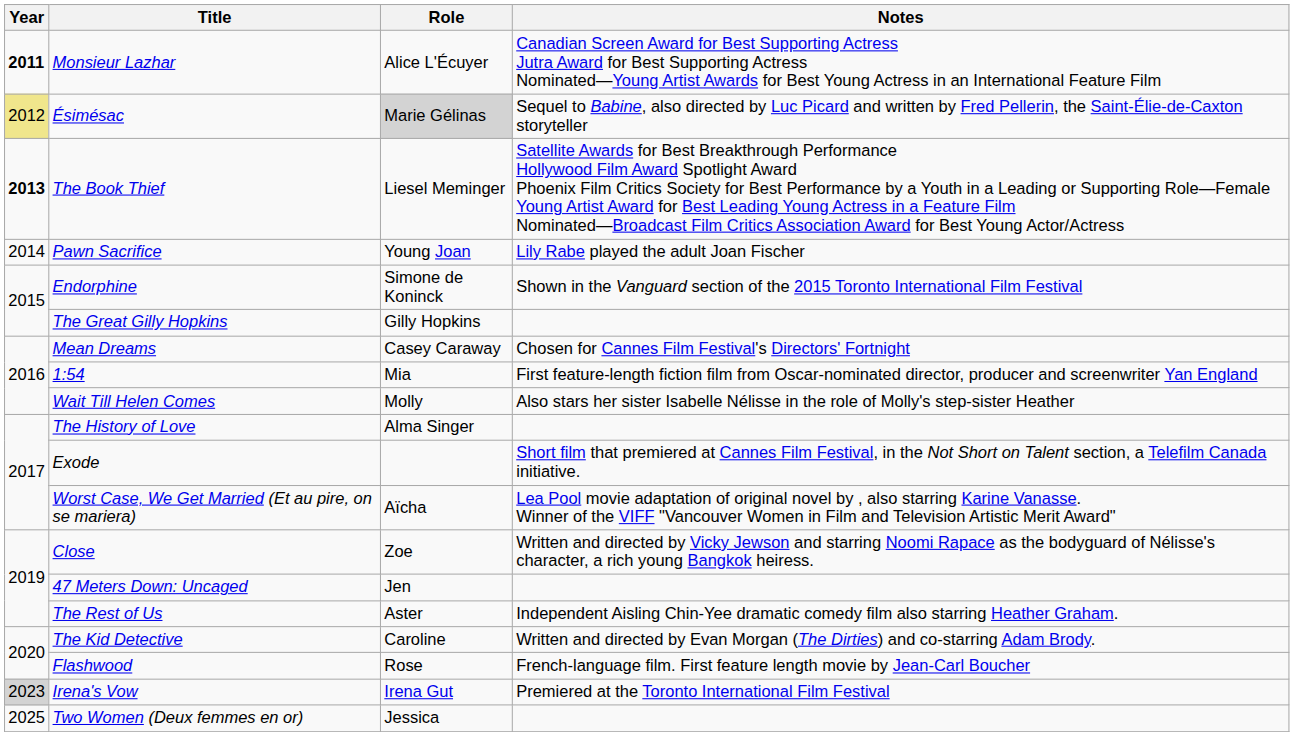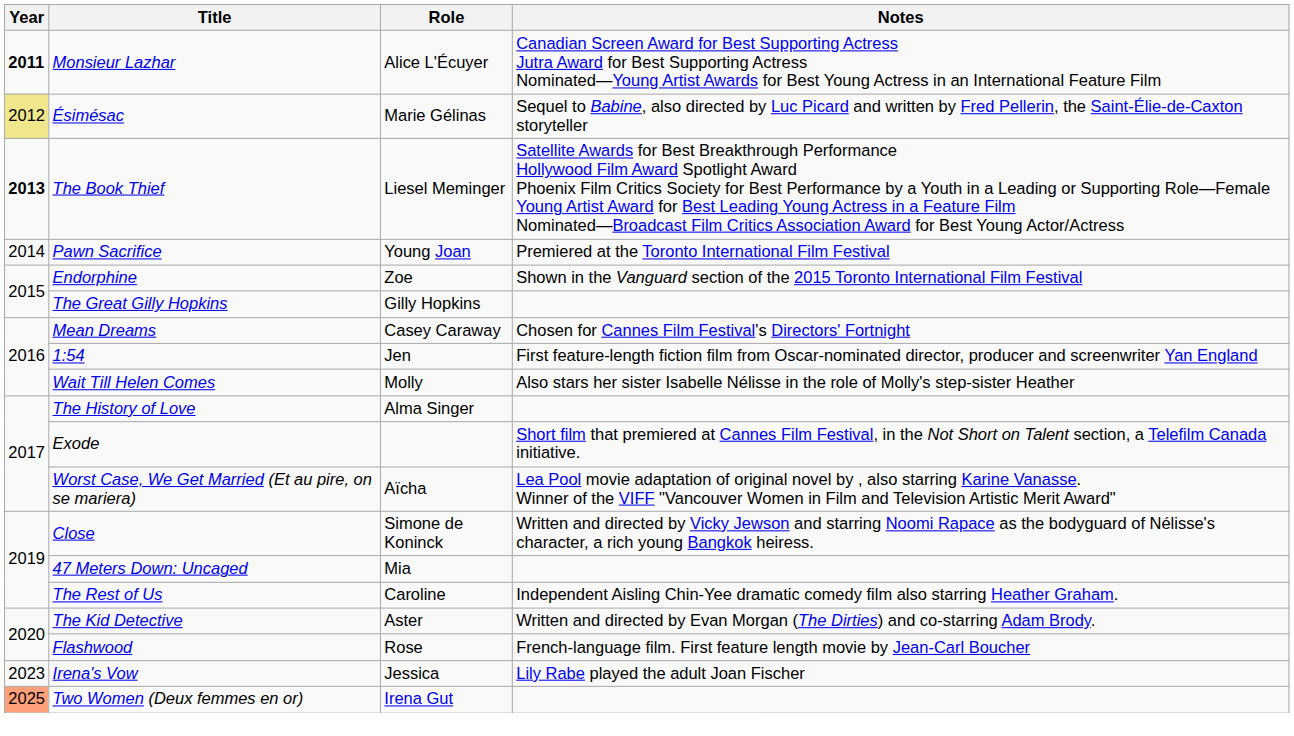(435, 116) lightgrey background -> (435, 116) no background
(661, 251) Lily Rabe played the adult Joan Fischer -> (703, 251) Premiered at the Toronto International Film Festival
(424, 287) Simone de Koninck -> (399, 278) Zoe
(398, 374) Mia -> (398, 356) Jen
(399, 552) Zoe -> (424, 533) Simone de Koninck
(398, 587) Jen -> (398, 568) Mia
(404, 613) Aster -> (415, 595) Caroline
(415, 639) Caroline -> (404, 621) Aster
(27, 691) lightgrey background -> (27, 673) no background
(419, 691) Irena Gut -> (412, 673) Jessica
(703, 691) Premiered at the Toronto International Film Festival -> (661, 673) Lily Rabe played the adult Joan Fischer
(27, 718) no background -> (27, 699) lightsalmon background
(412, 718) Jessica -> (419, 699) Irena Gut
